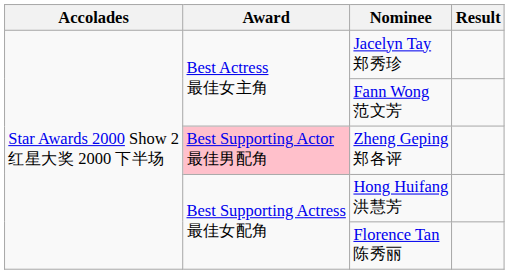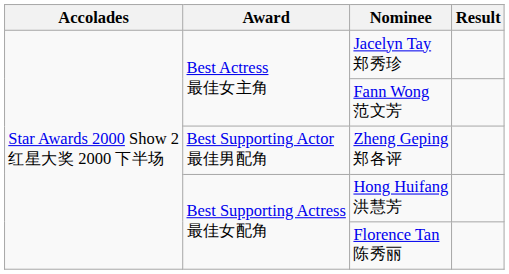(260, 149) pink background -> (260, 149) no background
